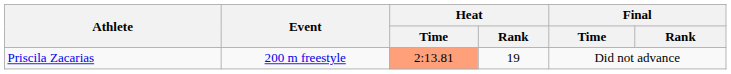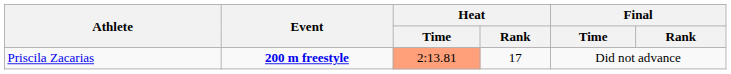(305, 58) normal -> (307, 58) bold
(513, 58) 19 -> (515, 58) 17
